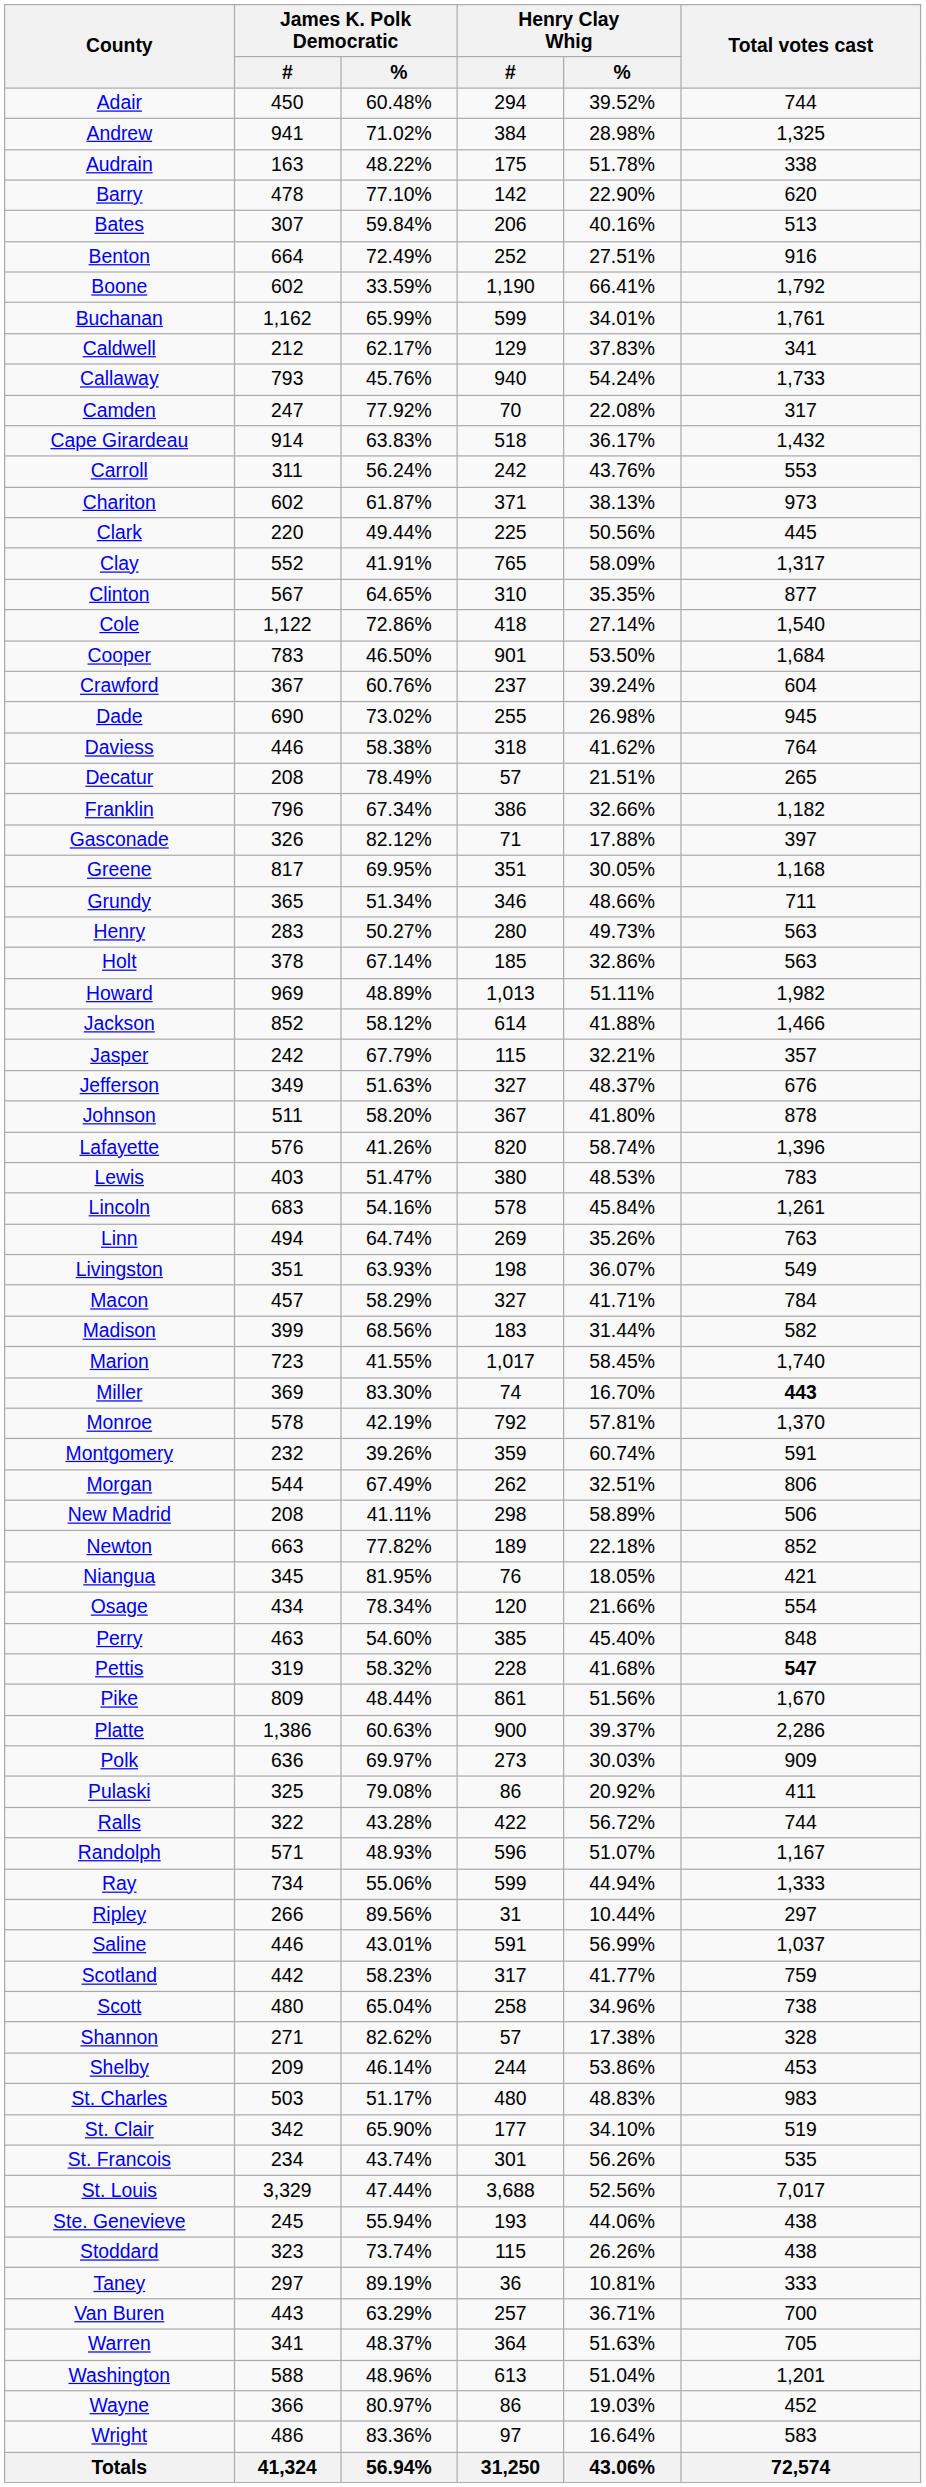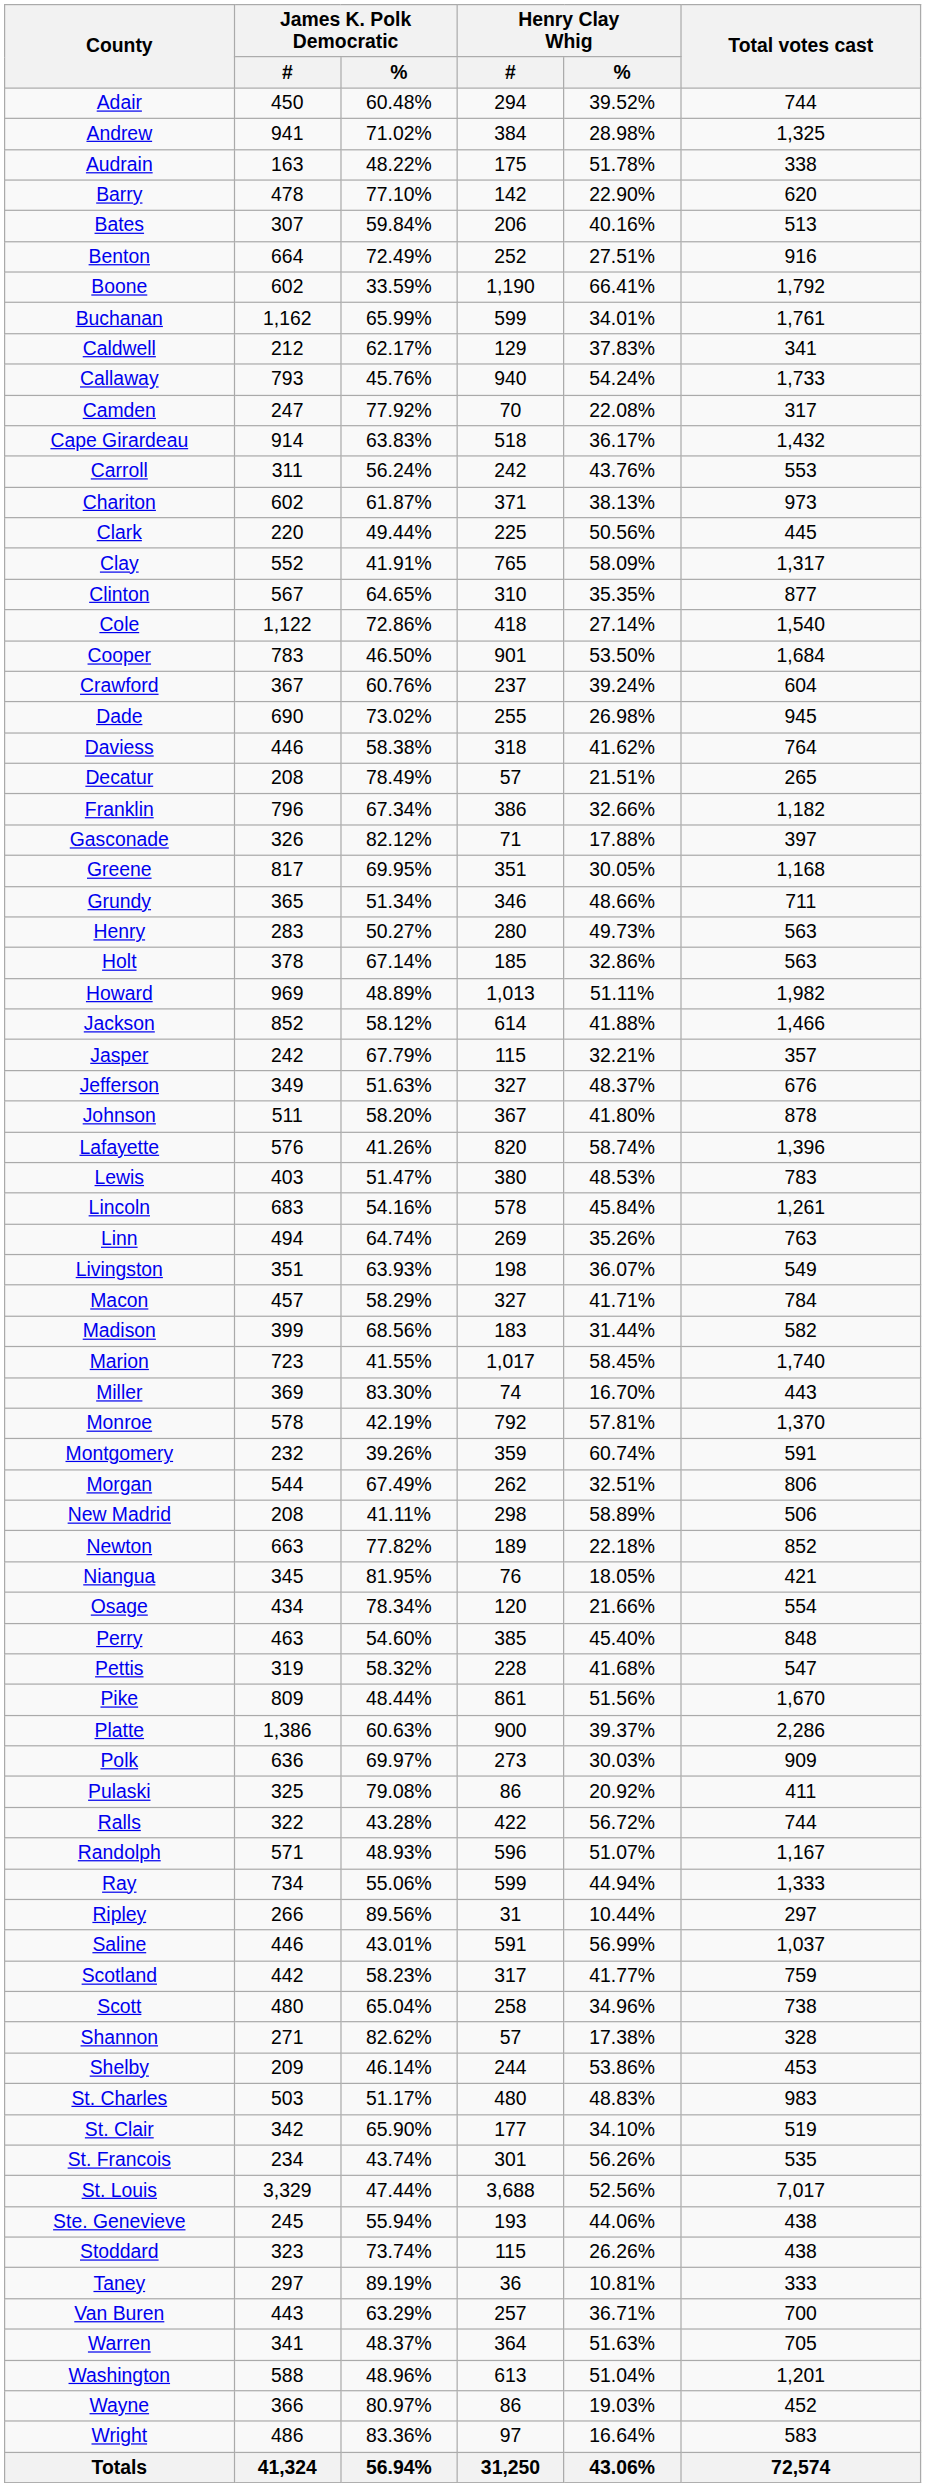(801, 1392) bold -> (801, 1392) normal
(801, 1668) bold -> (801, 1668) normal
